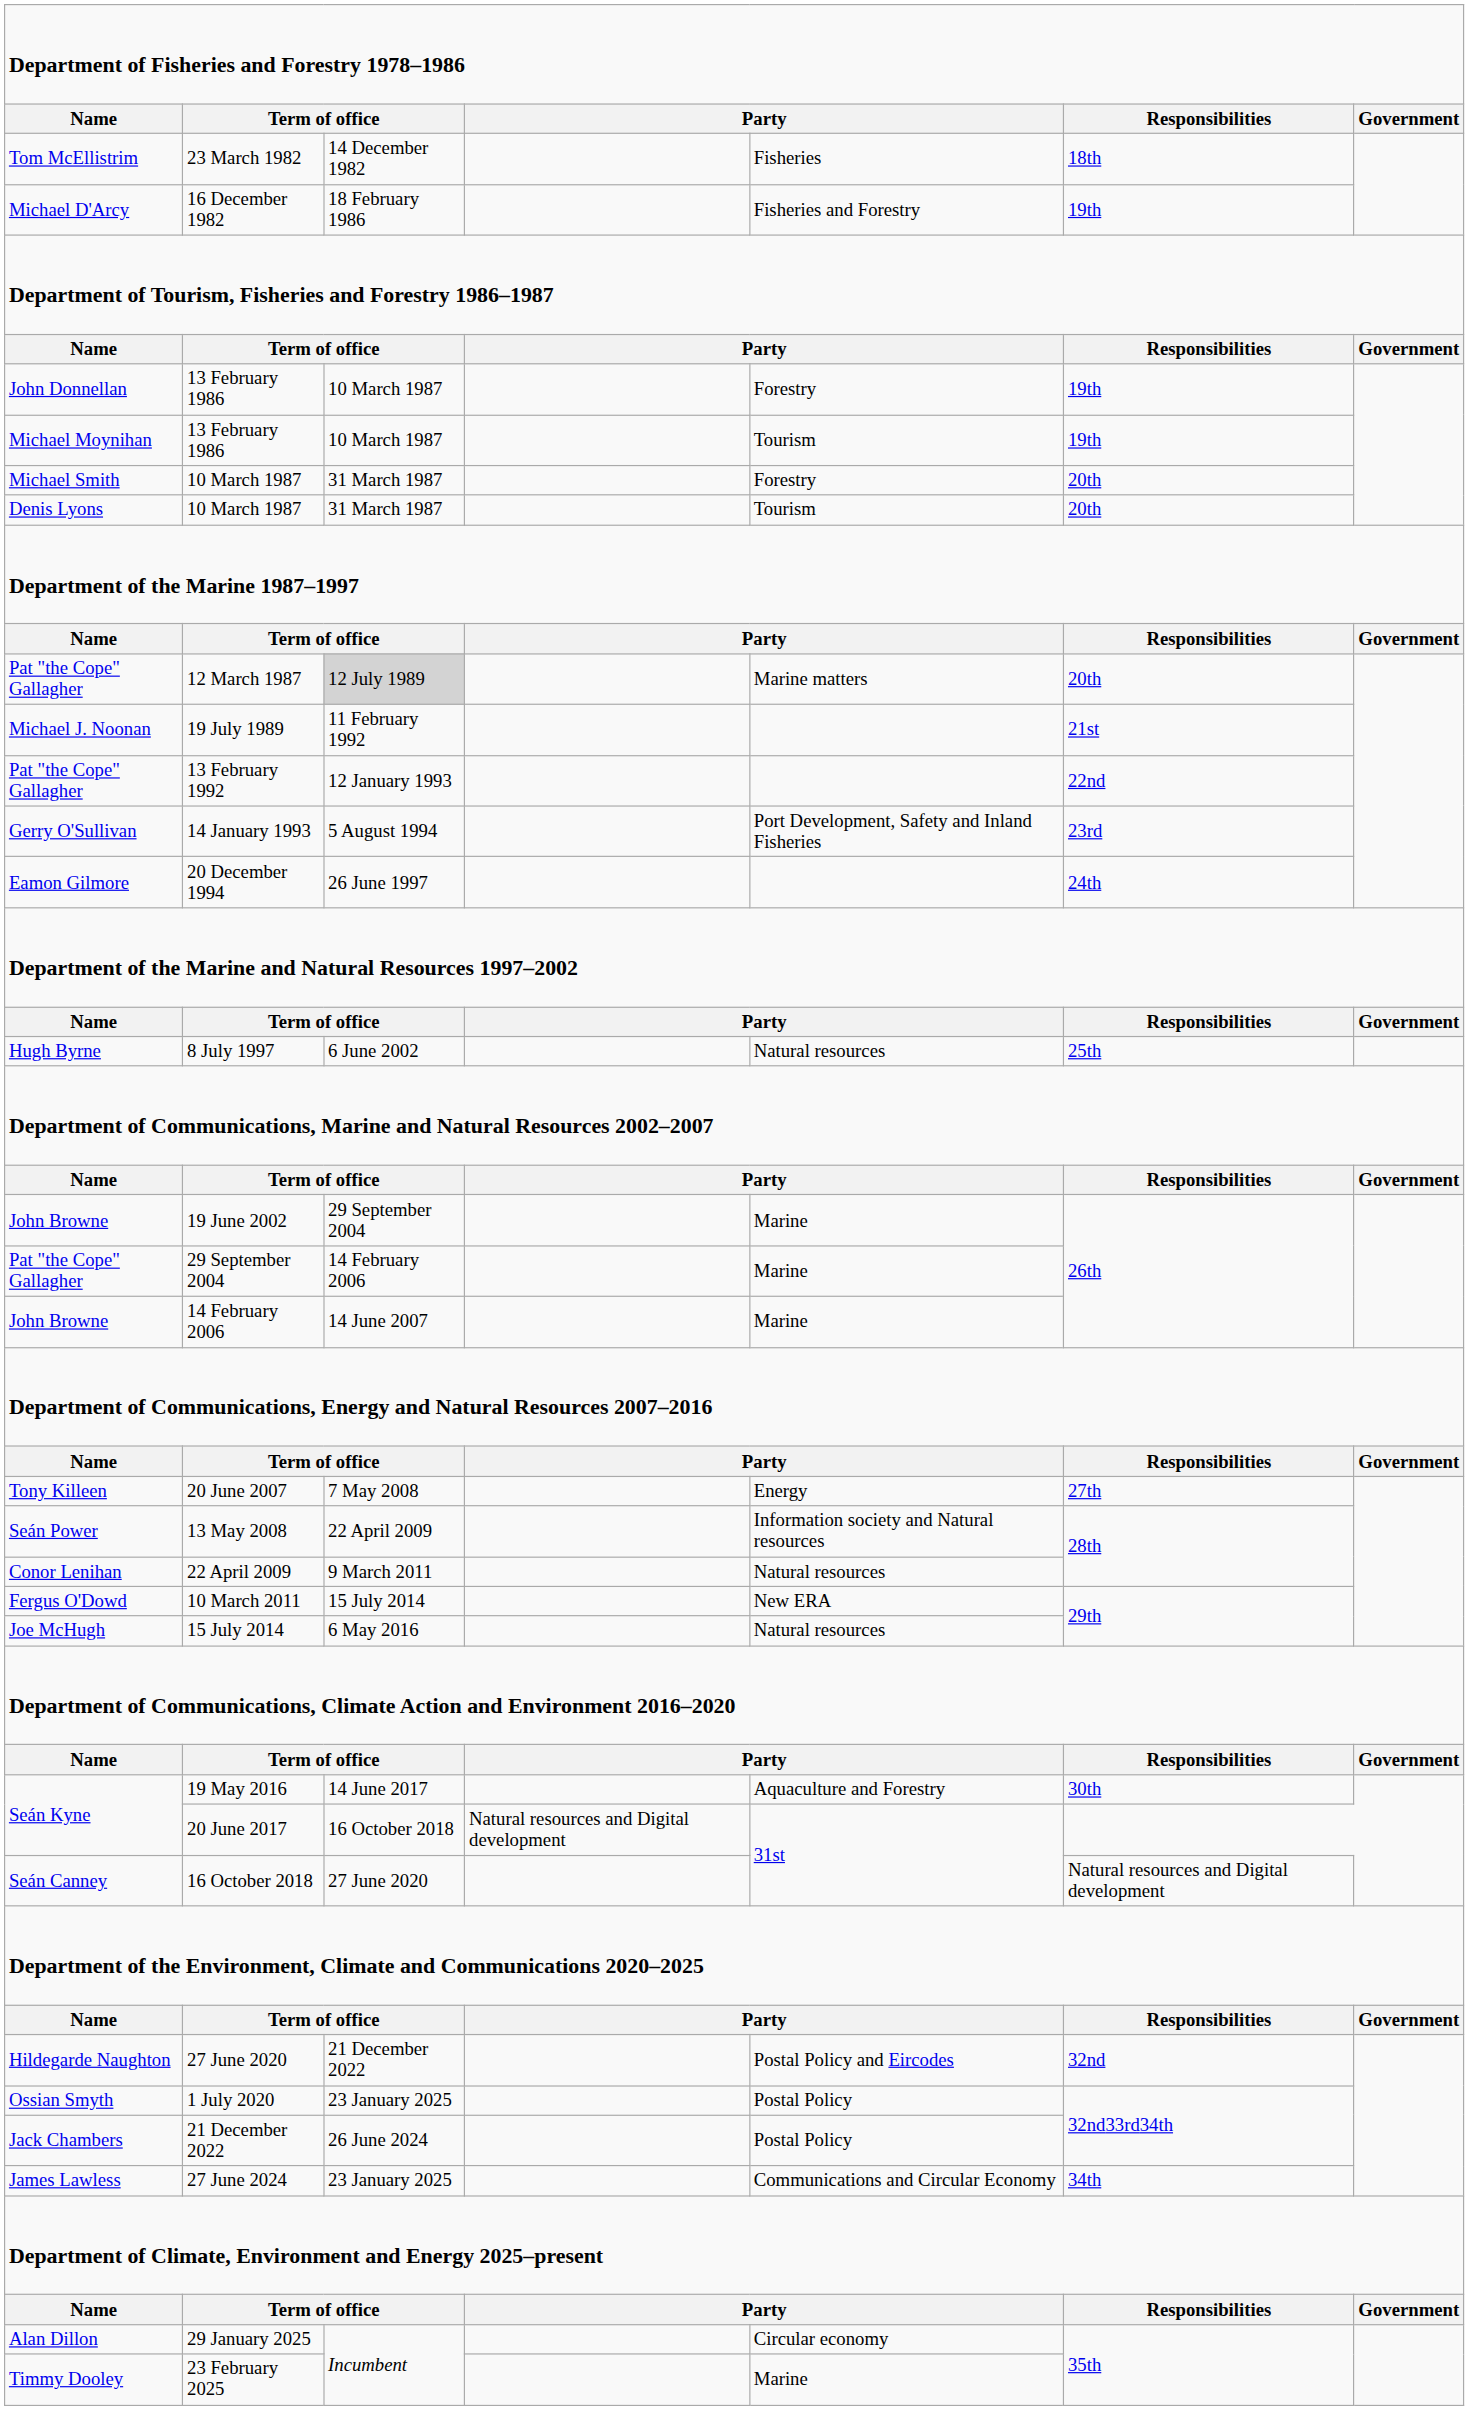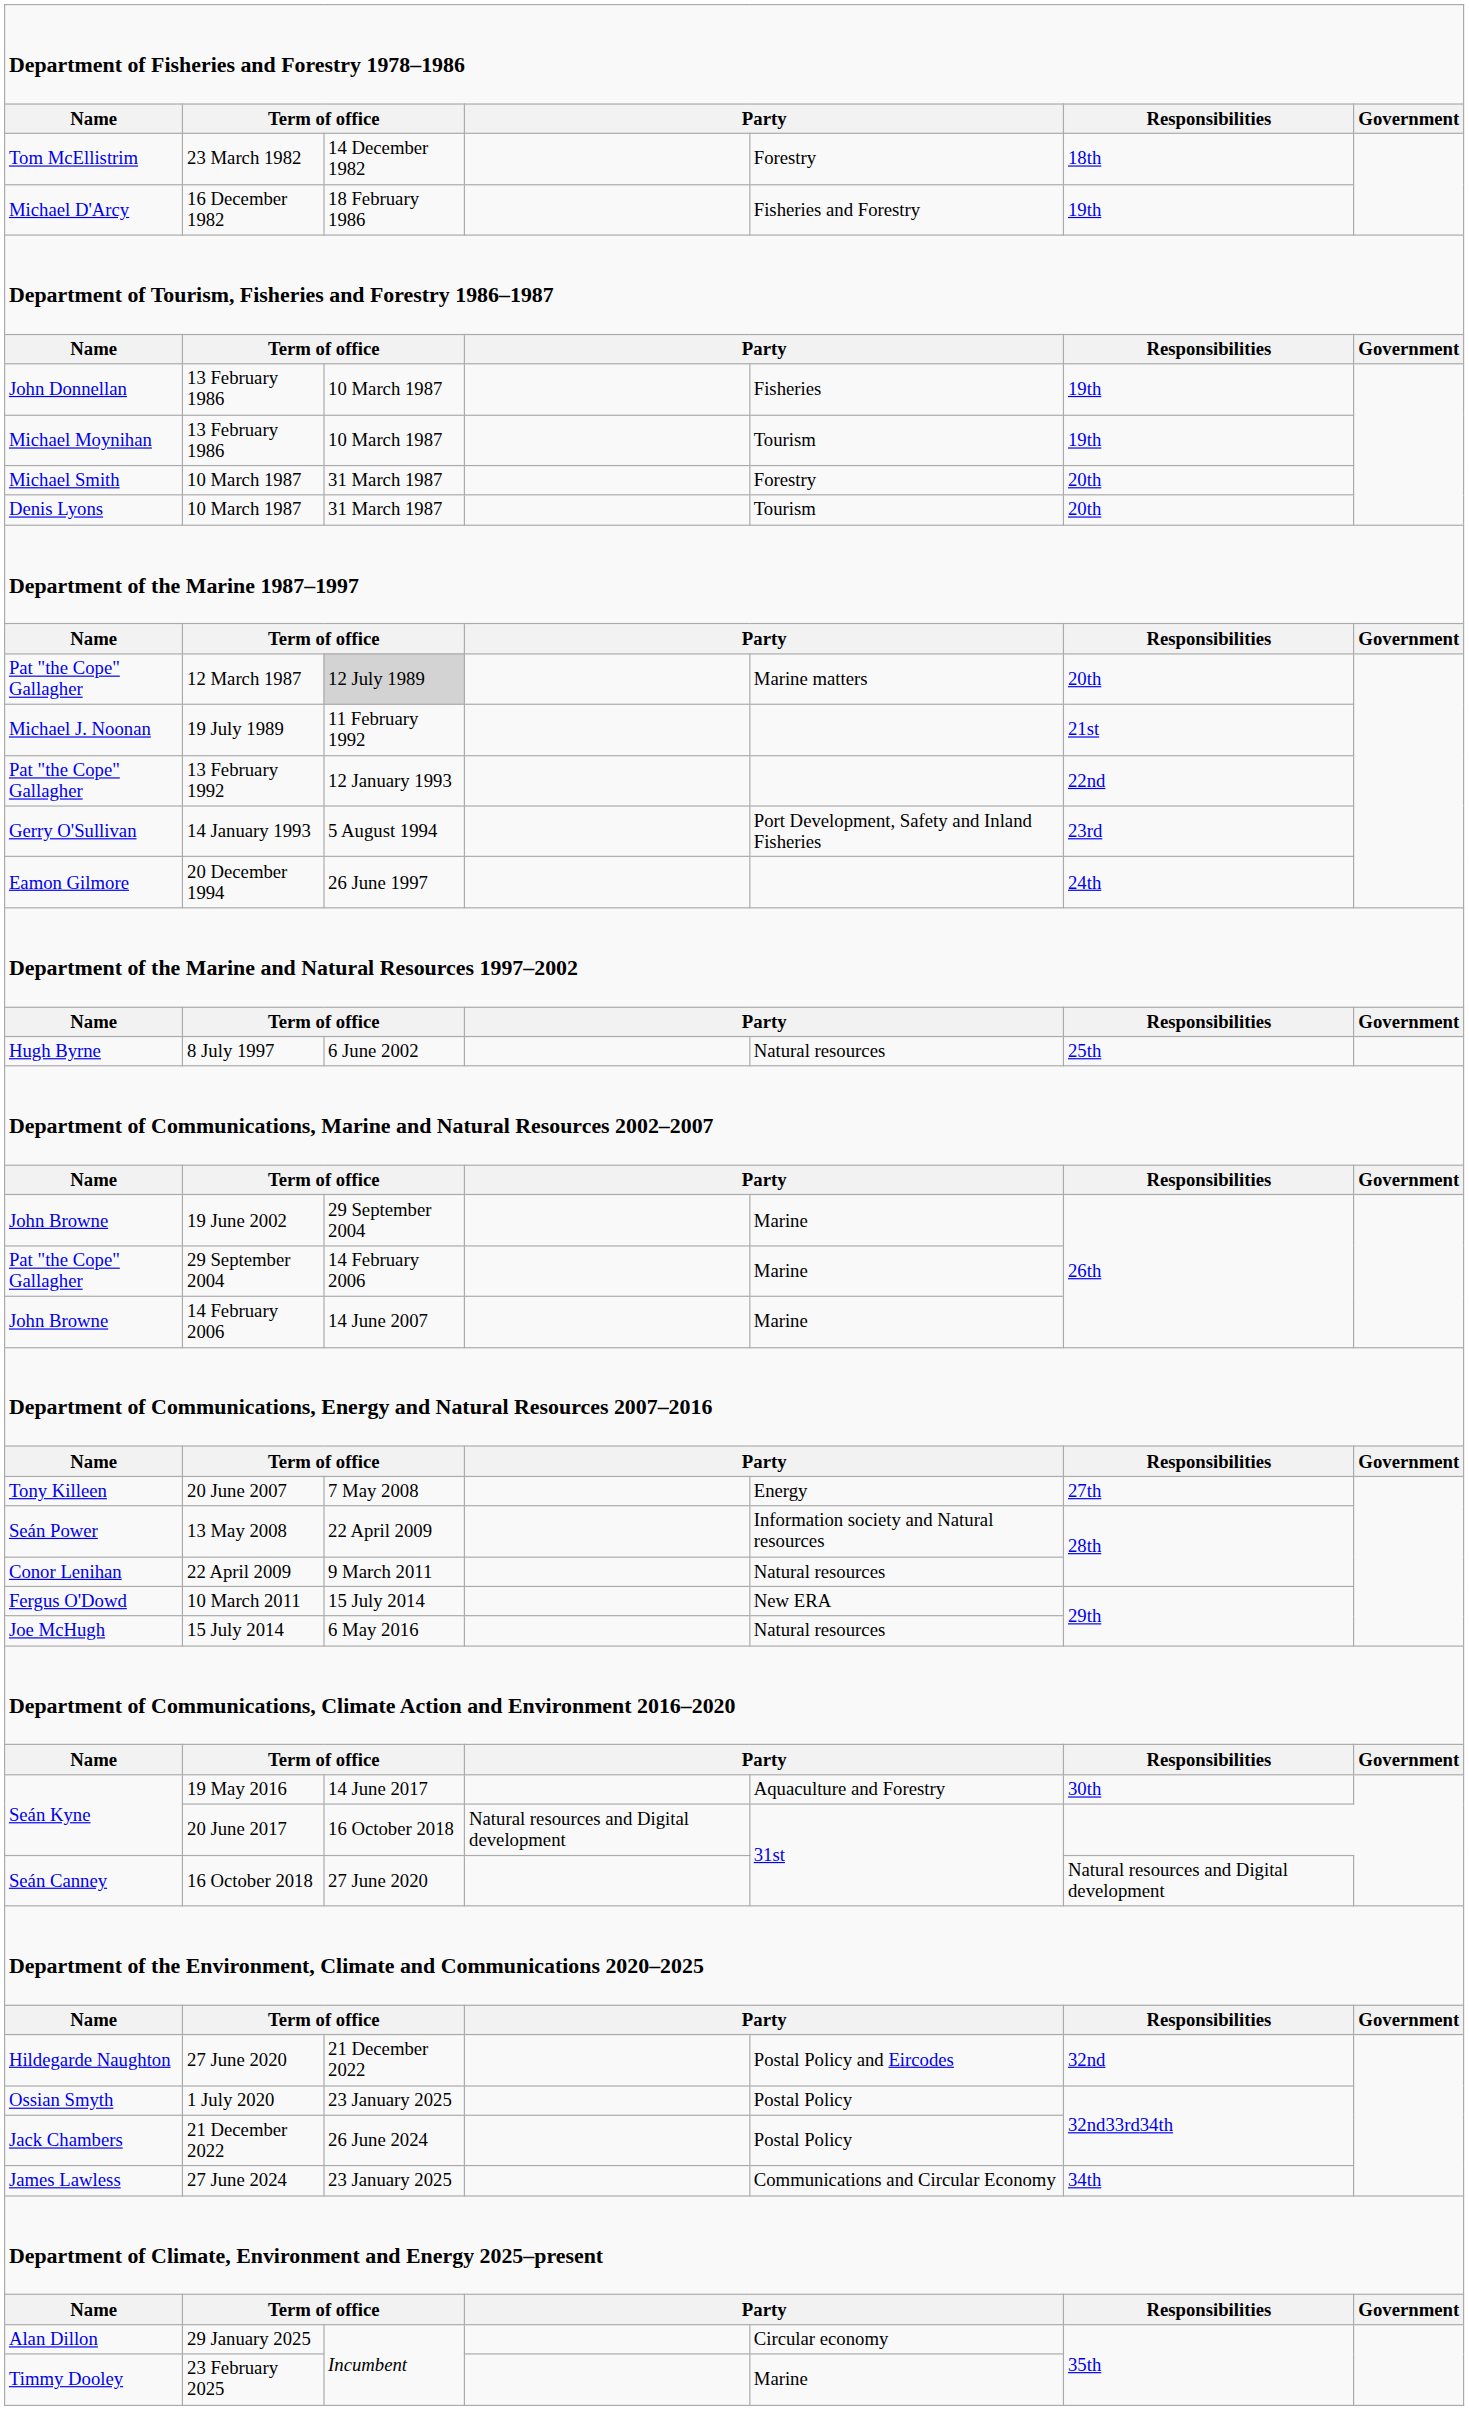(788, 158) Fisheries -> (785, 158) Forestry
(785, 389) Forestry -> (788, 389) Fisheries
